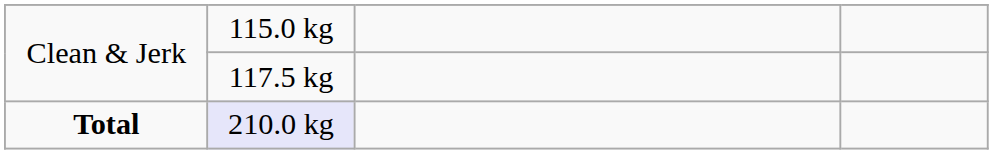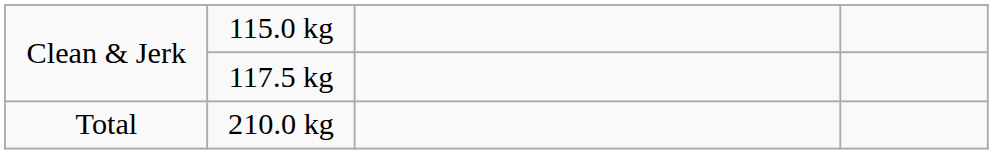(106, 124) bold -> (106, 124) normal
(281, 124) lavender background -> (281, 124) no background
